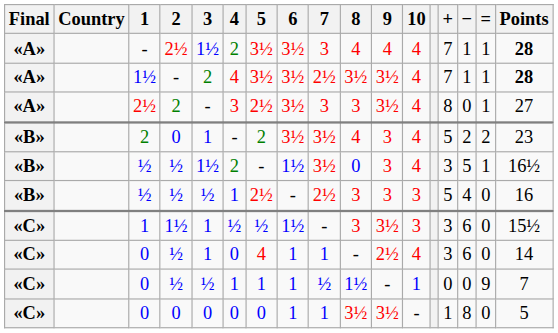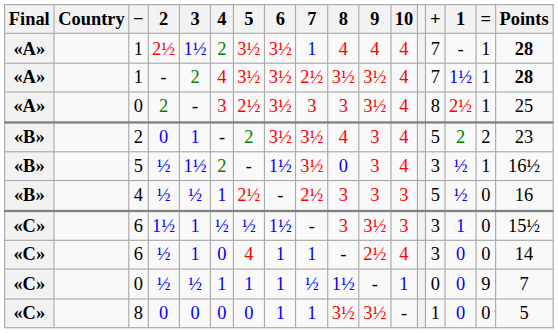columns swapped: (145, 19) <-> (467, 19)
(324, 48) 3 -> (312, 48) 1
(524, 106) 27 -> (524, 106) 25
